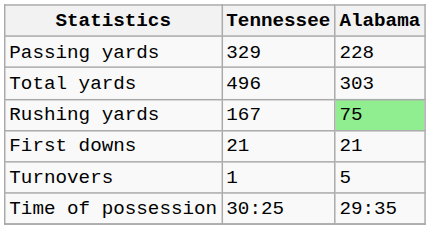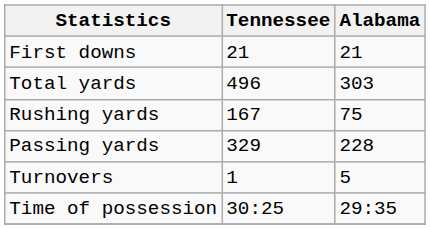rows swapped: (73, 146) <-> (84, 52)
(351, 115) lightgreen background -> (351, 115) no background
